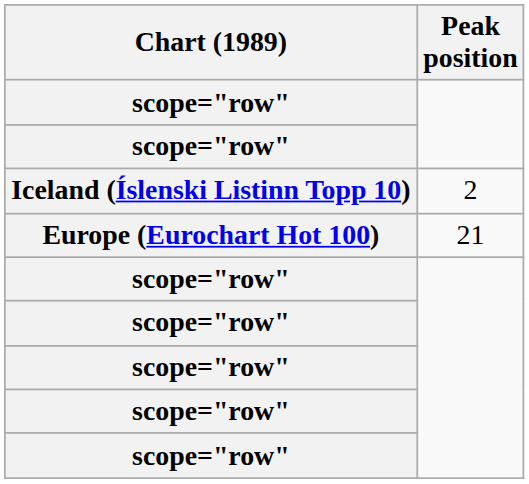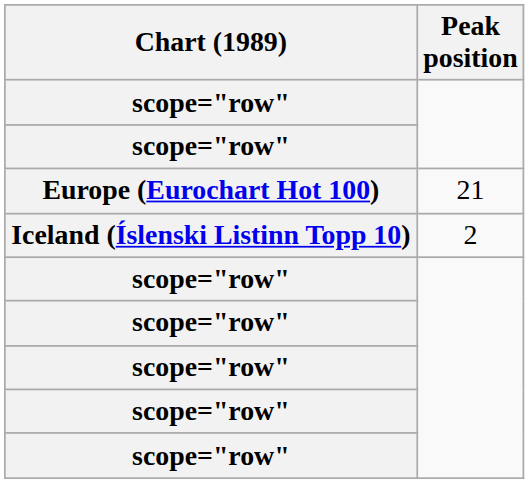rows swapped: (211, 234) <-> (211, 190)
